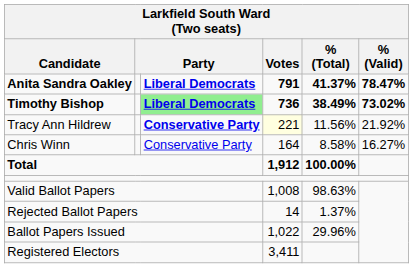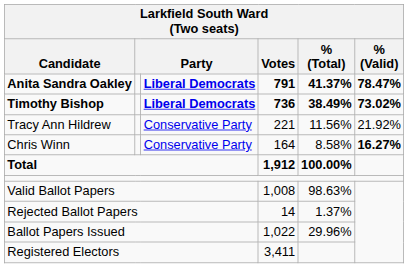(199, 104) lightgreen background -> (199, 104) no background
(202, 124) bold -> (198, 124) normal
(289, 124) lightyellow background -> (284, 124) no background
(383, 144) normal -> (379, 144) bold
